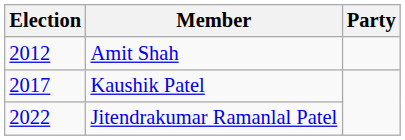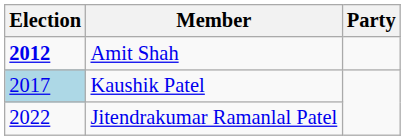(30, 53) normal -> (30, 53) bold
(30, 85) no background -> (30, 85) lightblue background
